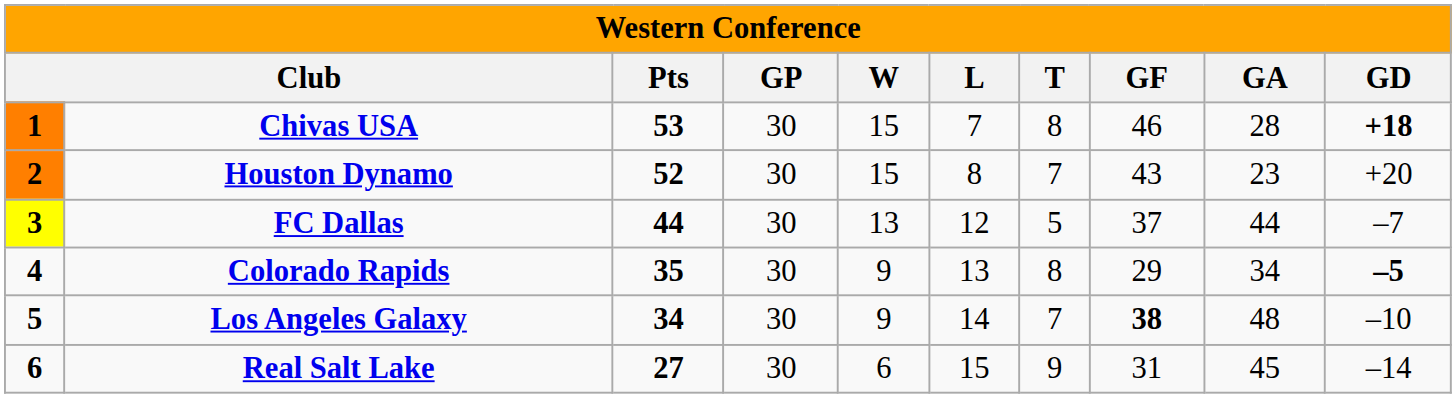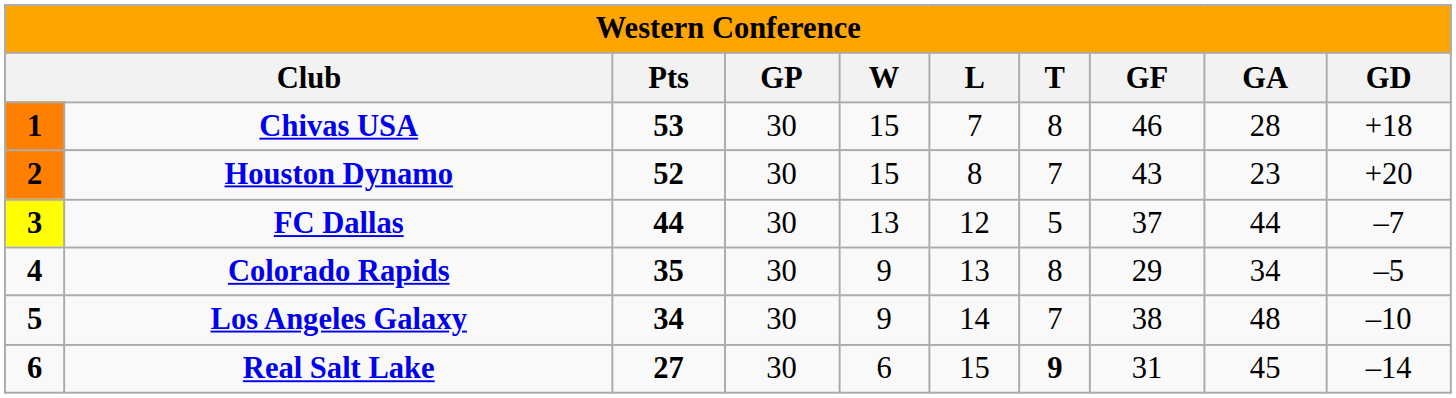(1389, 125) bold -> (1389, 125) normal
(1389, 271) bold -> (1389, 271) normal
(1147, 319) bold -> (1147, 319) normal
(1055, 367) normal -> (1055, 367) bold
